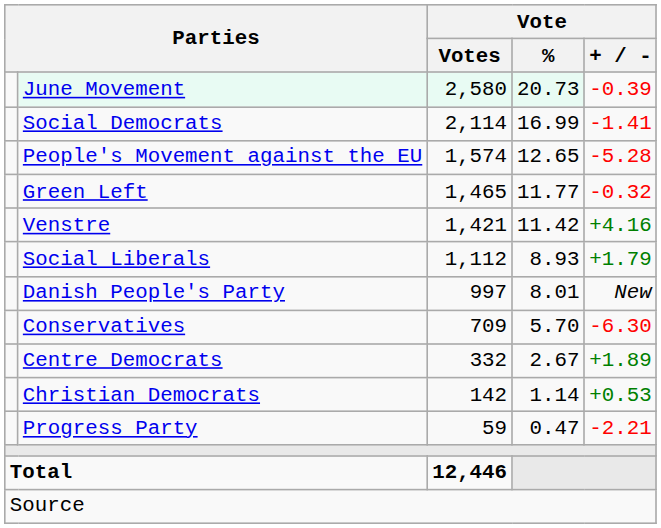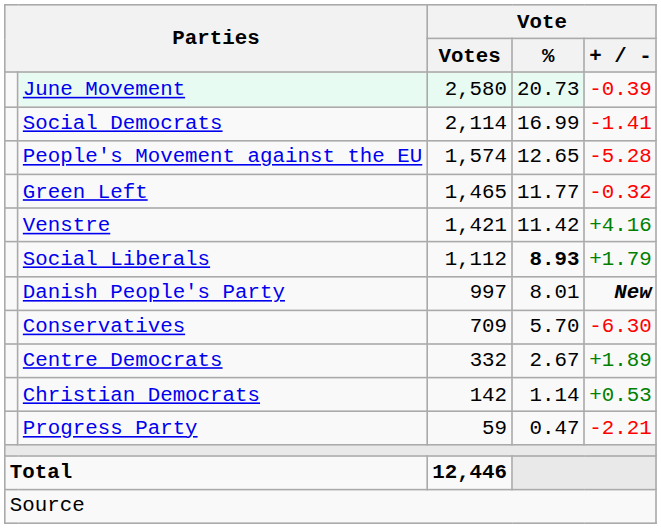(554, 259) normal -> (554, 259) bold
(633, 293) normal -> (633, 293) bold
